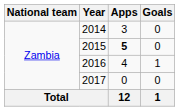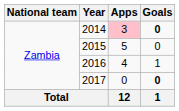(124, 30) no background -> (124, 30) pink background
(157, 30) normal -> (157, 30) bold
(124, 47) bold -> (124, 47) normal
(157, 81) normal -> (157, 81) bold
